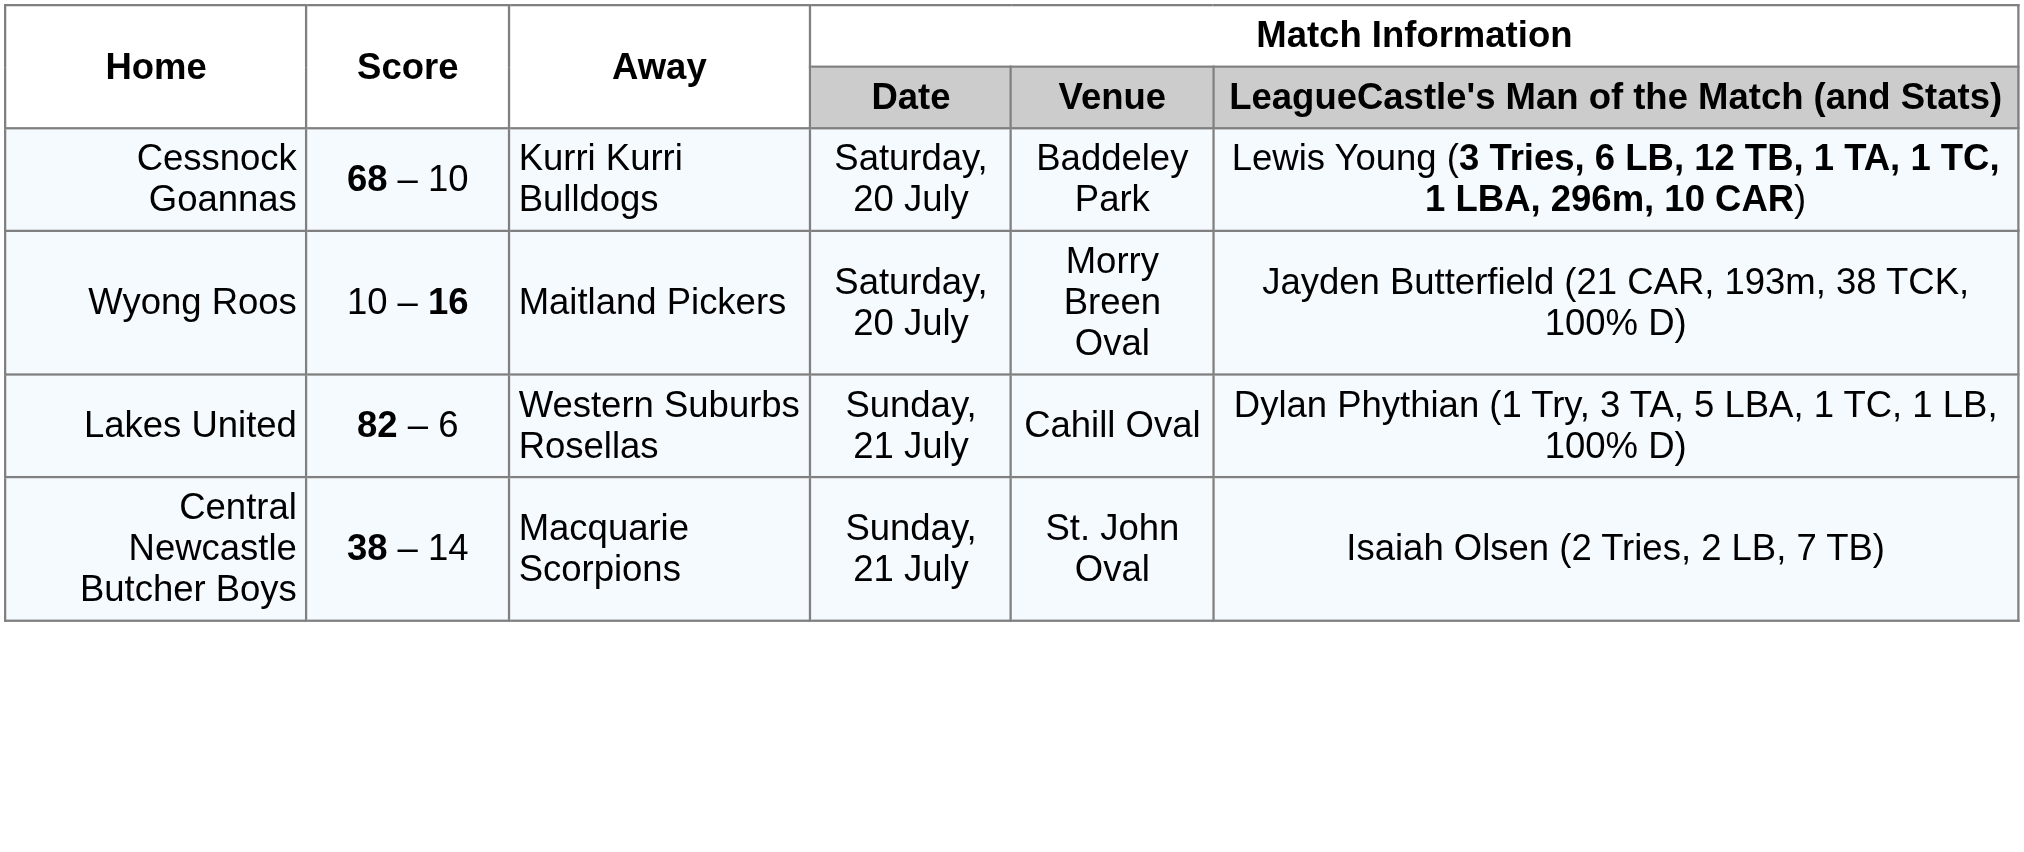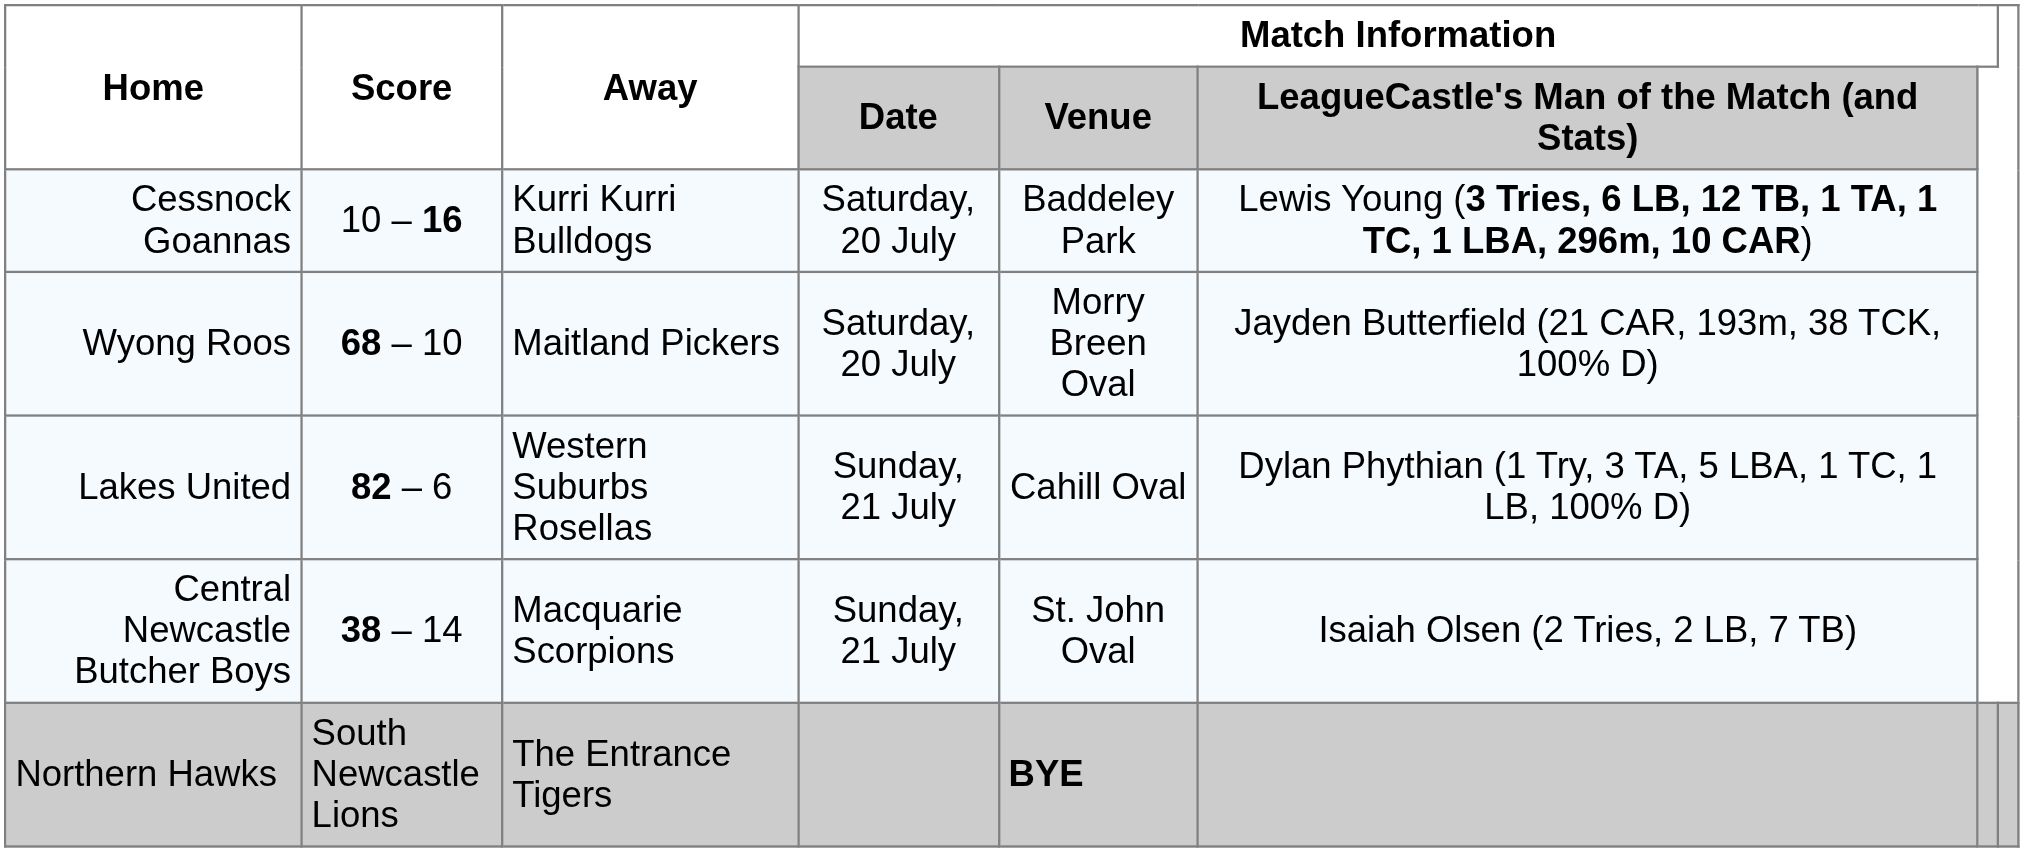(408, 178) 68 – 10 -> (402, 219) 10 – 16
(408, 302) 10 – 16 -> (402, 343) 68 – 10
+ row: (146, 774)
